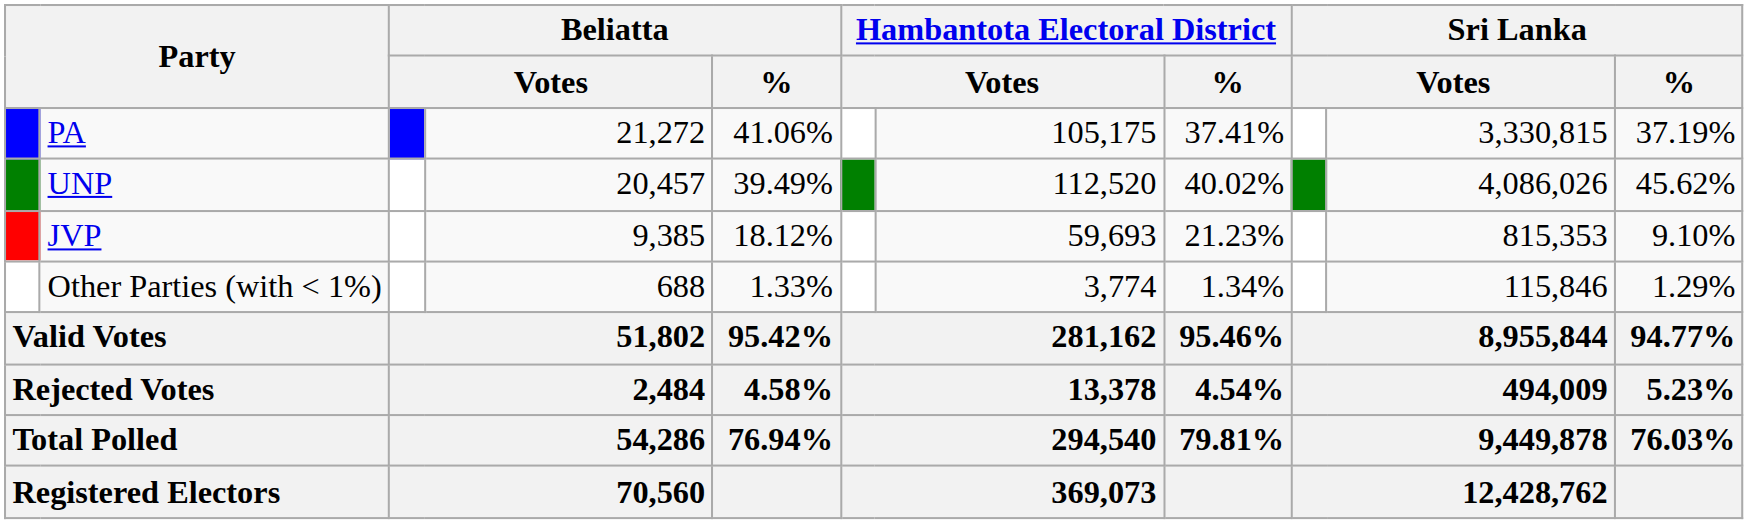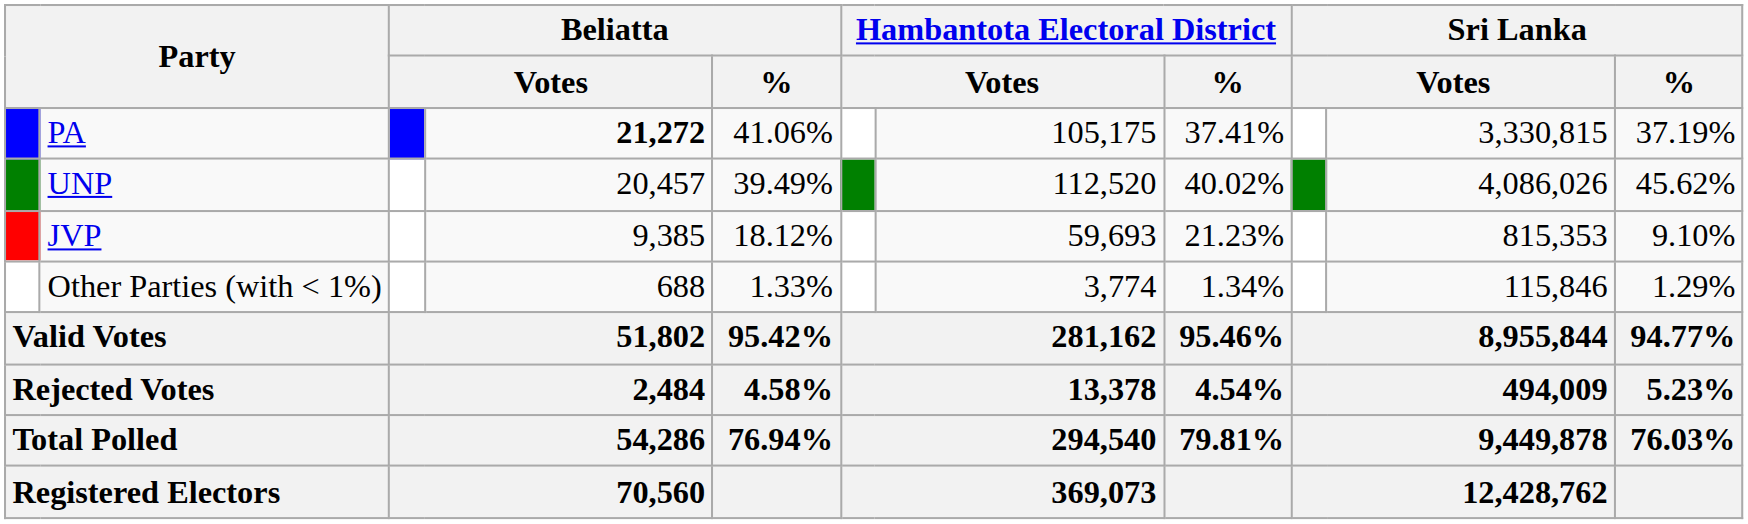(661, 132) normal -> (661, 132) bold
